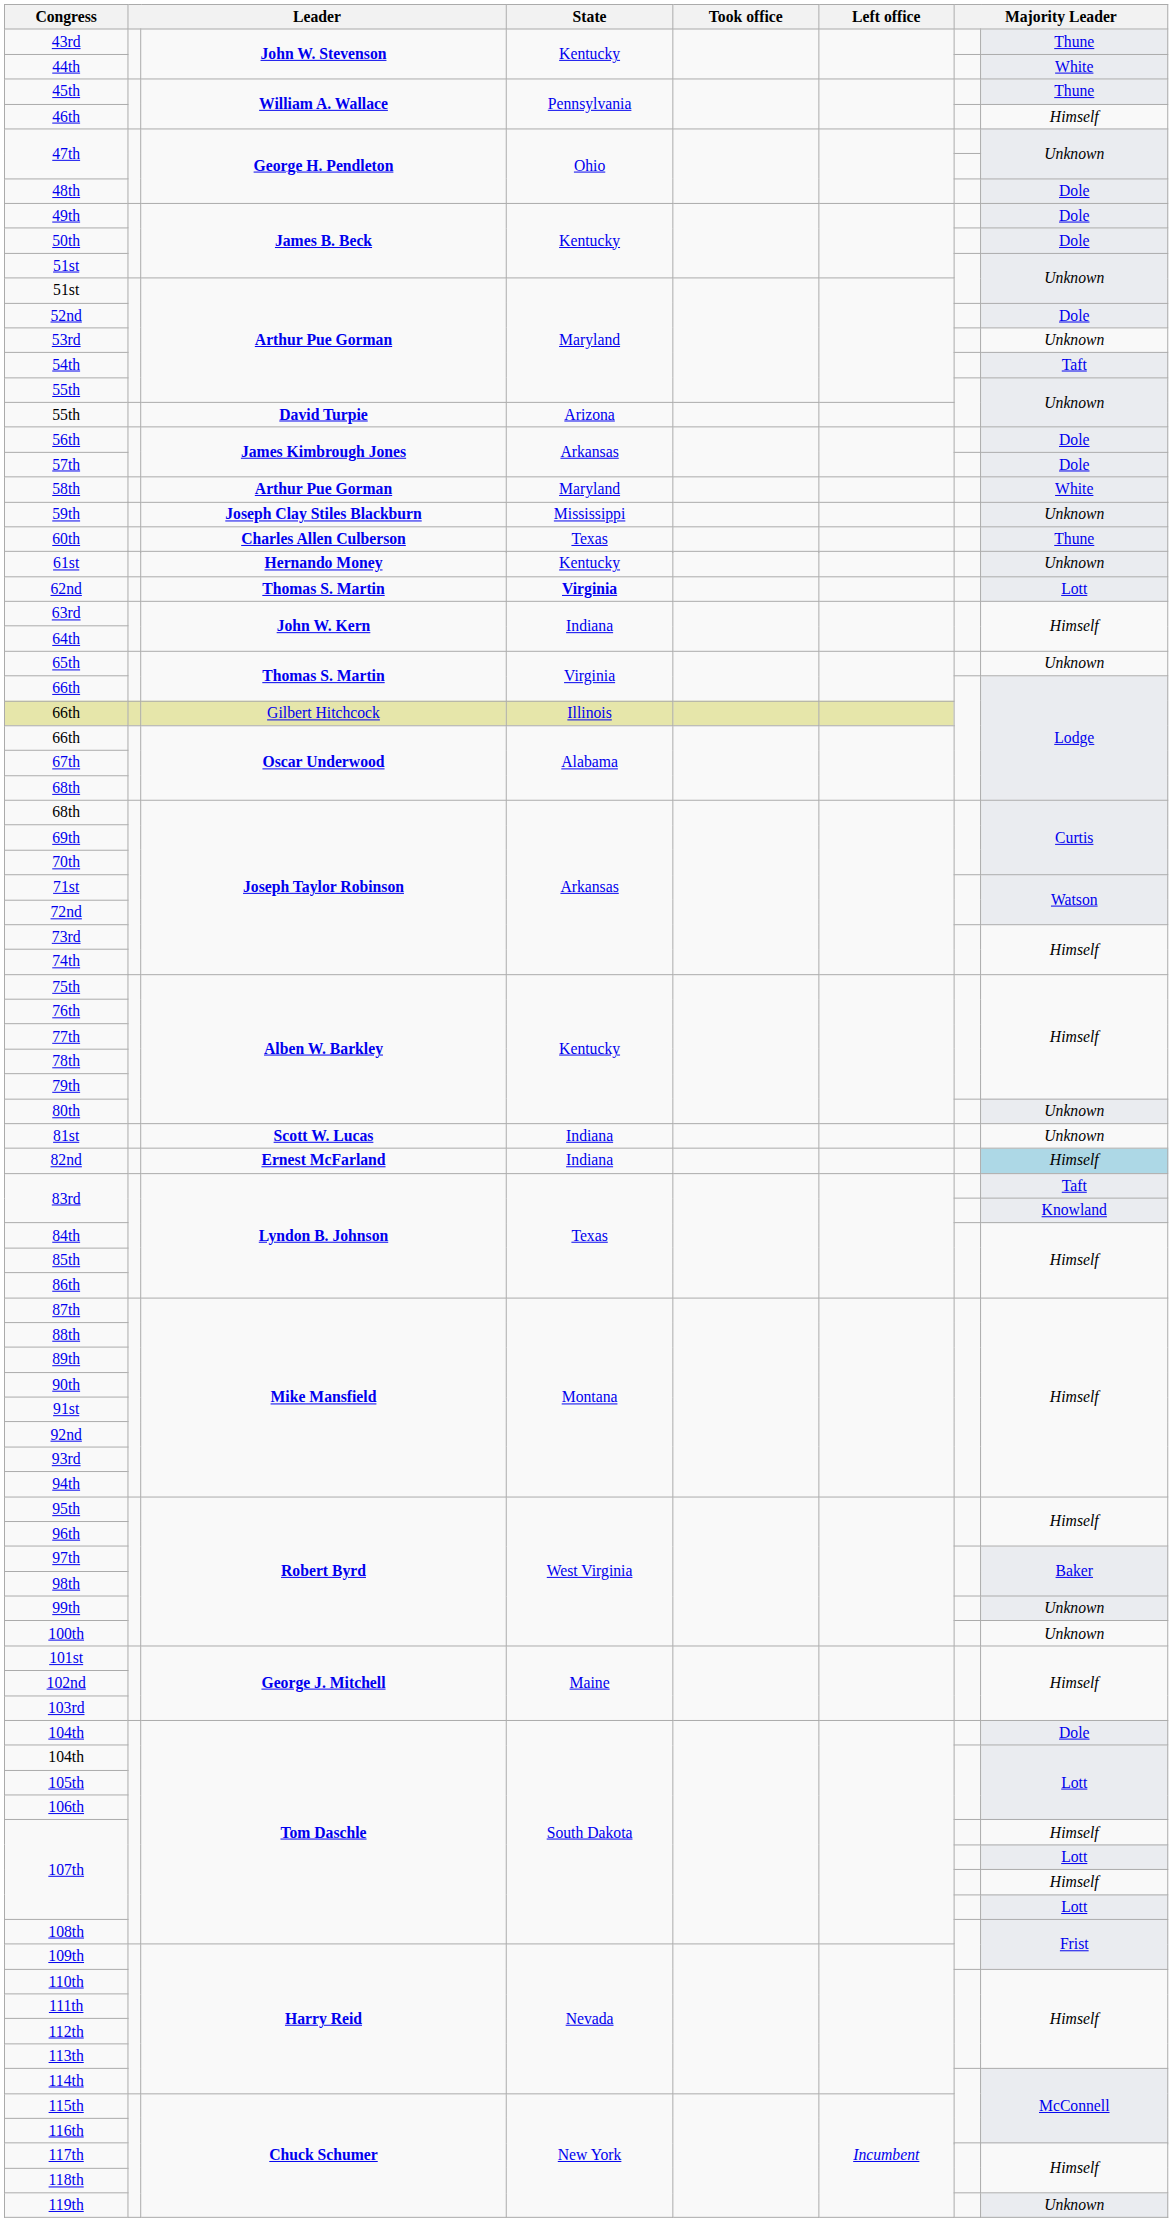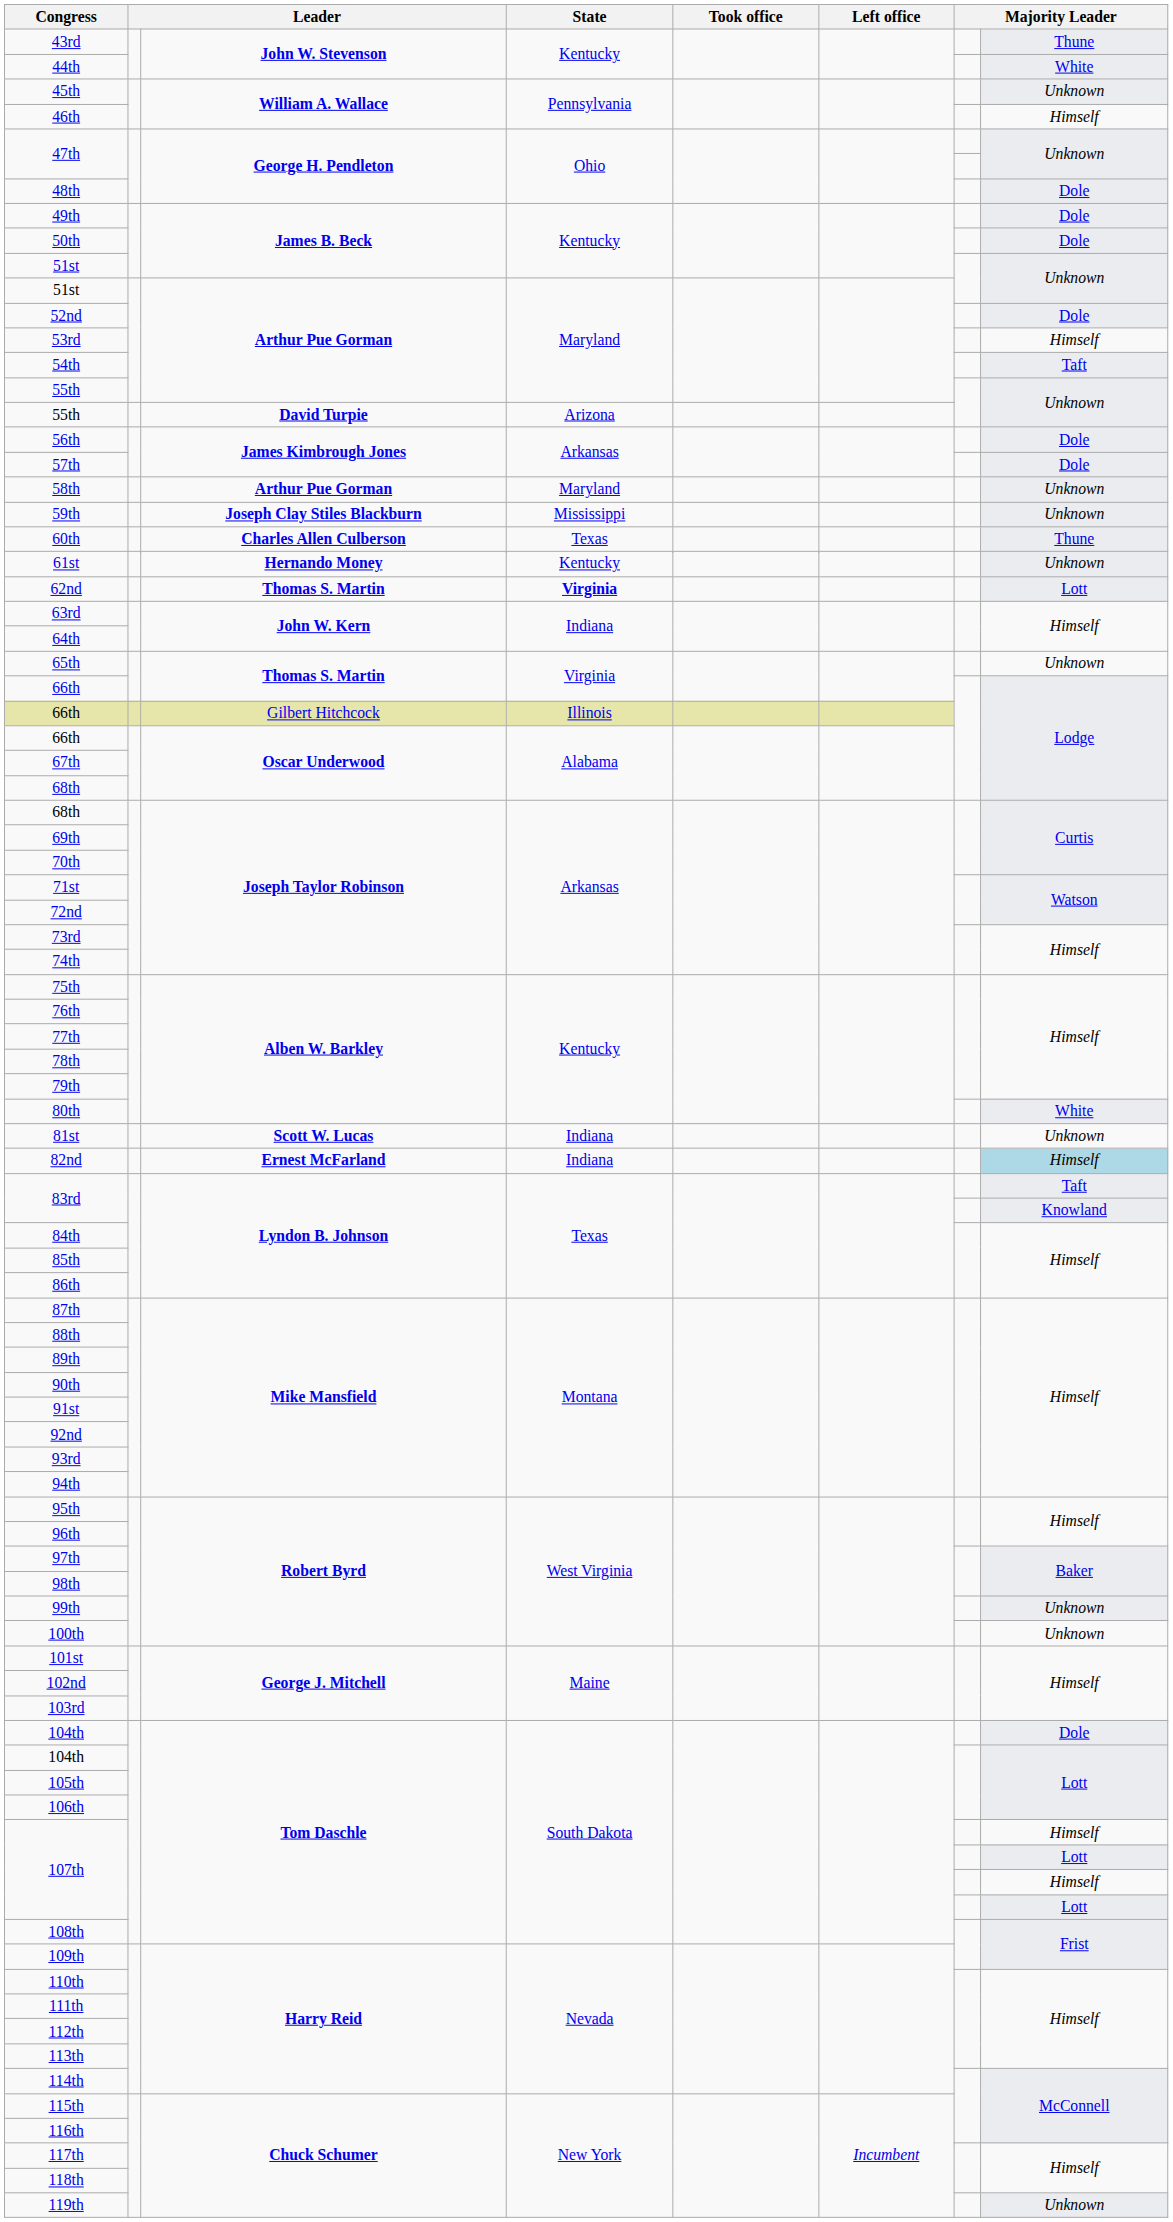(1074, 91) Thune -> (1074, 91) Unknown
(1074, 340) Unknown -> (1074, 340) Himself
(1074, 489) White -> (1074, 489) Unknown
(1074, 1111) Unknown -> (1074, 1111) White
